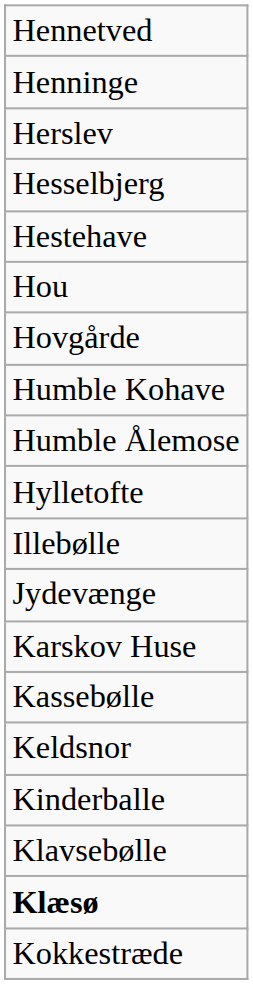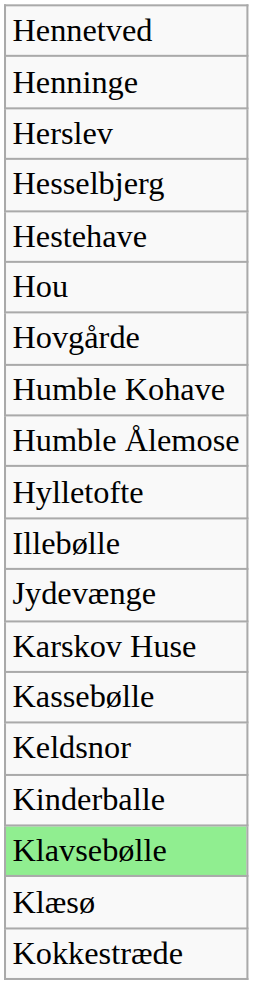(90, 850) no background -> (90, 850) lightgreen background
(56, 901) bold -> (54, 901) normal
